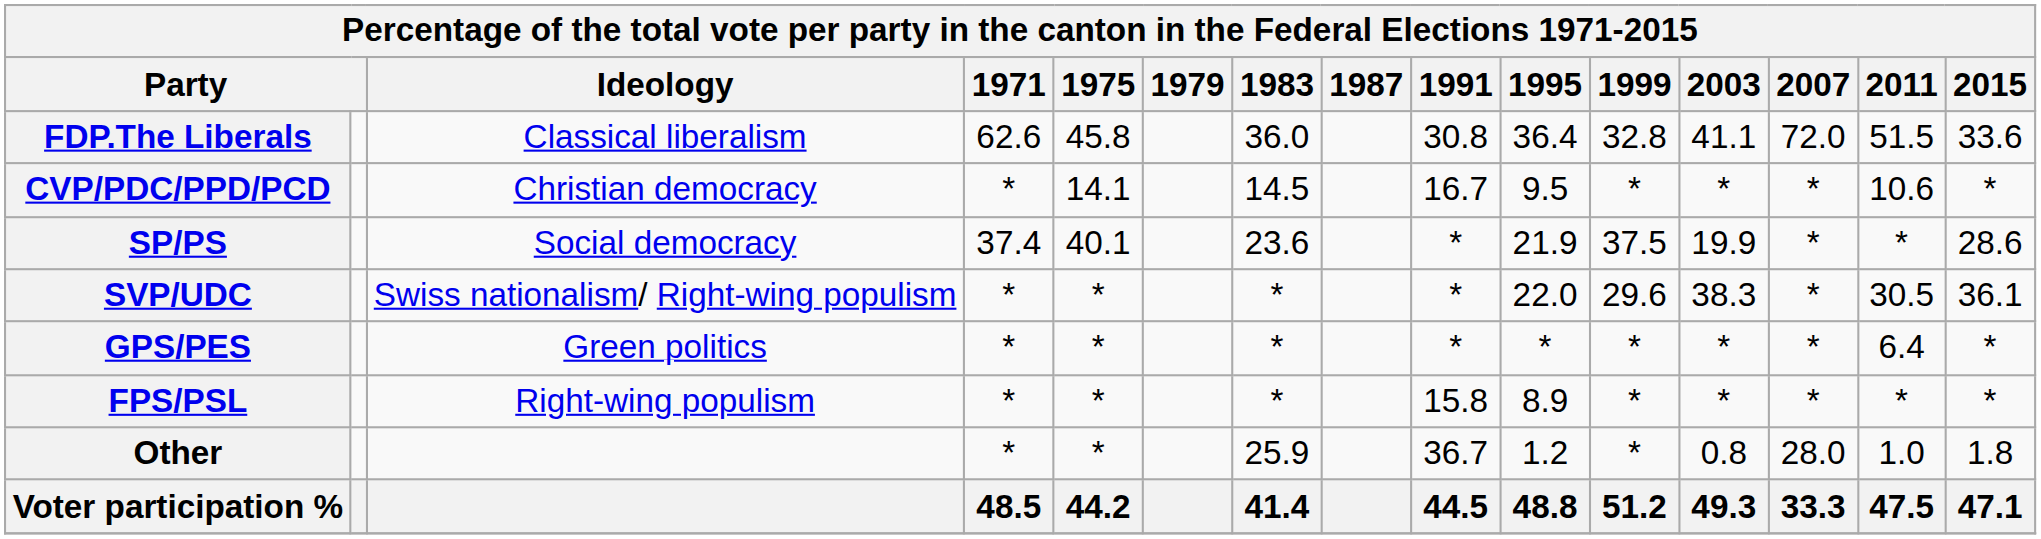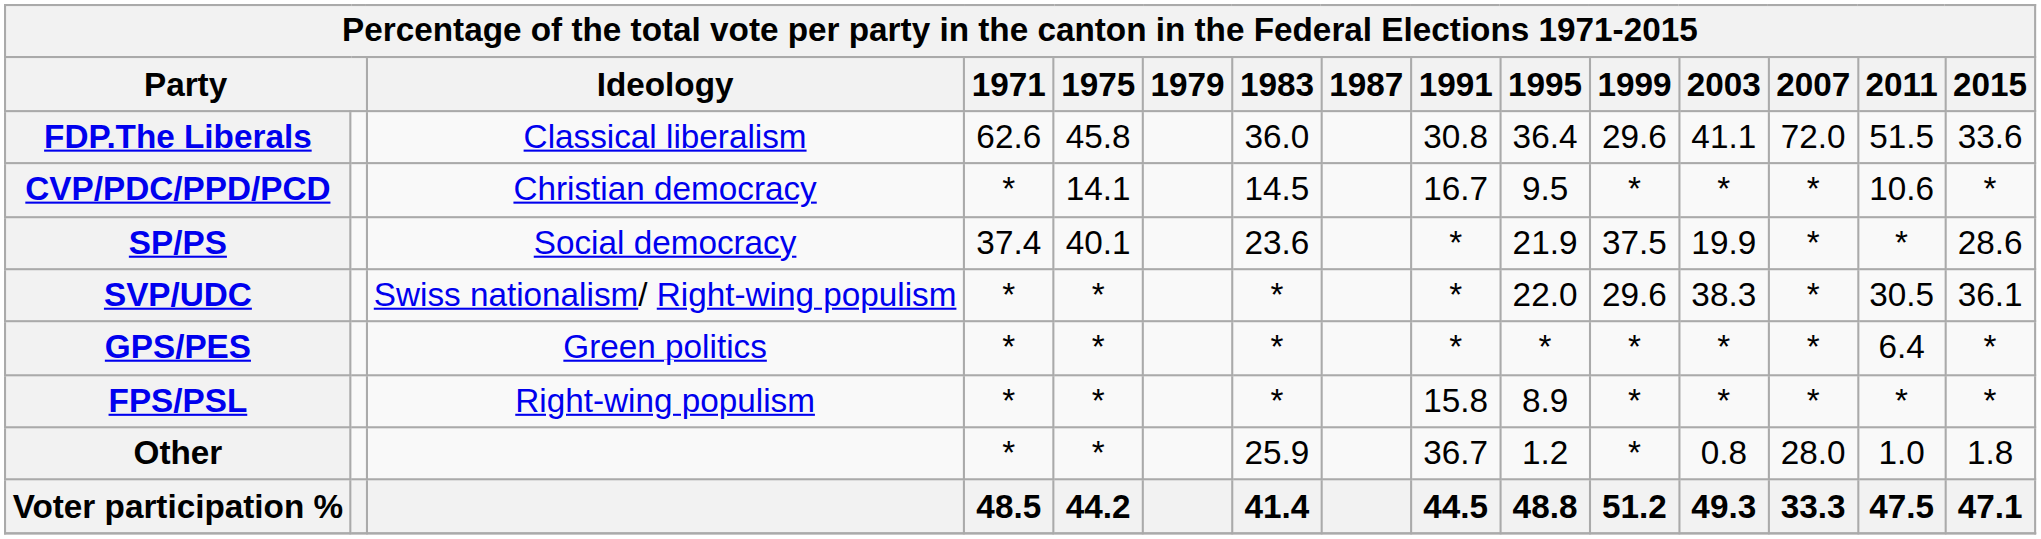(1634, 136) 32.8 -> (1634, 136) 29.6
